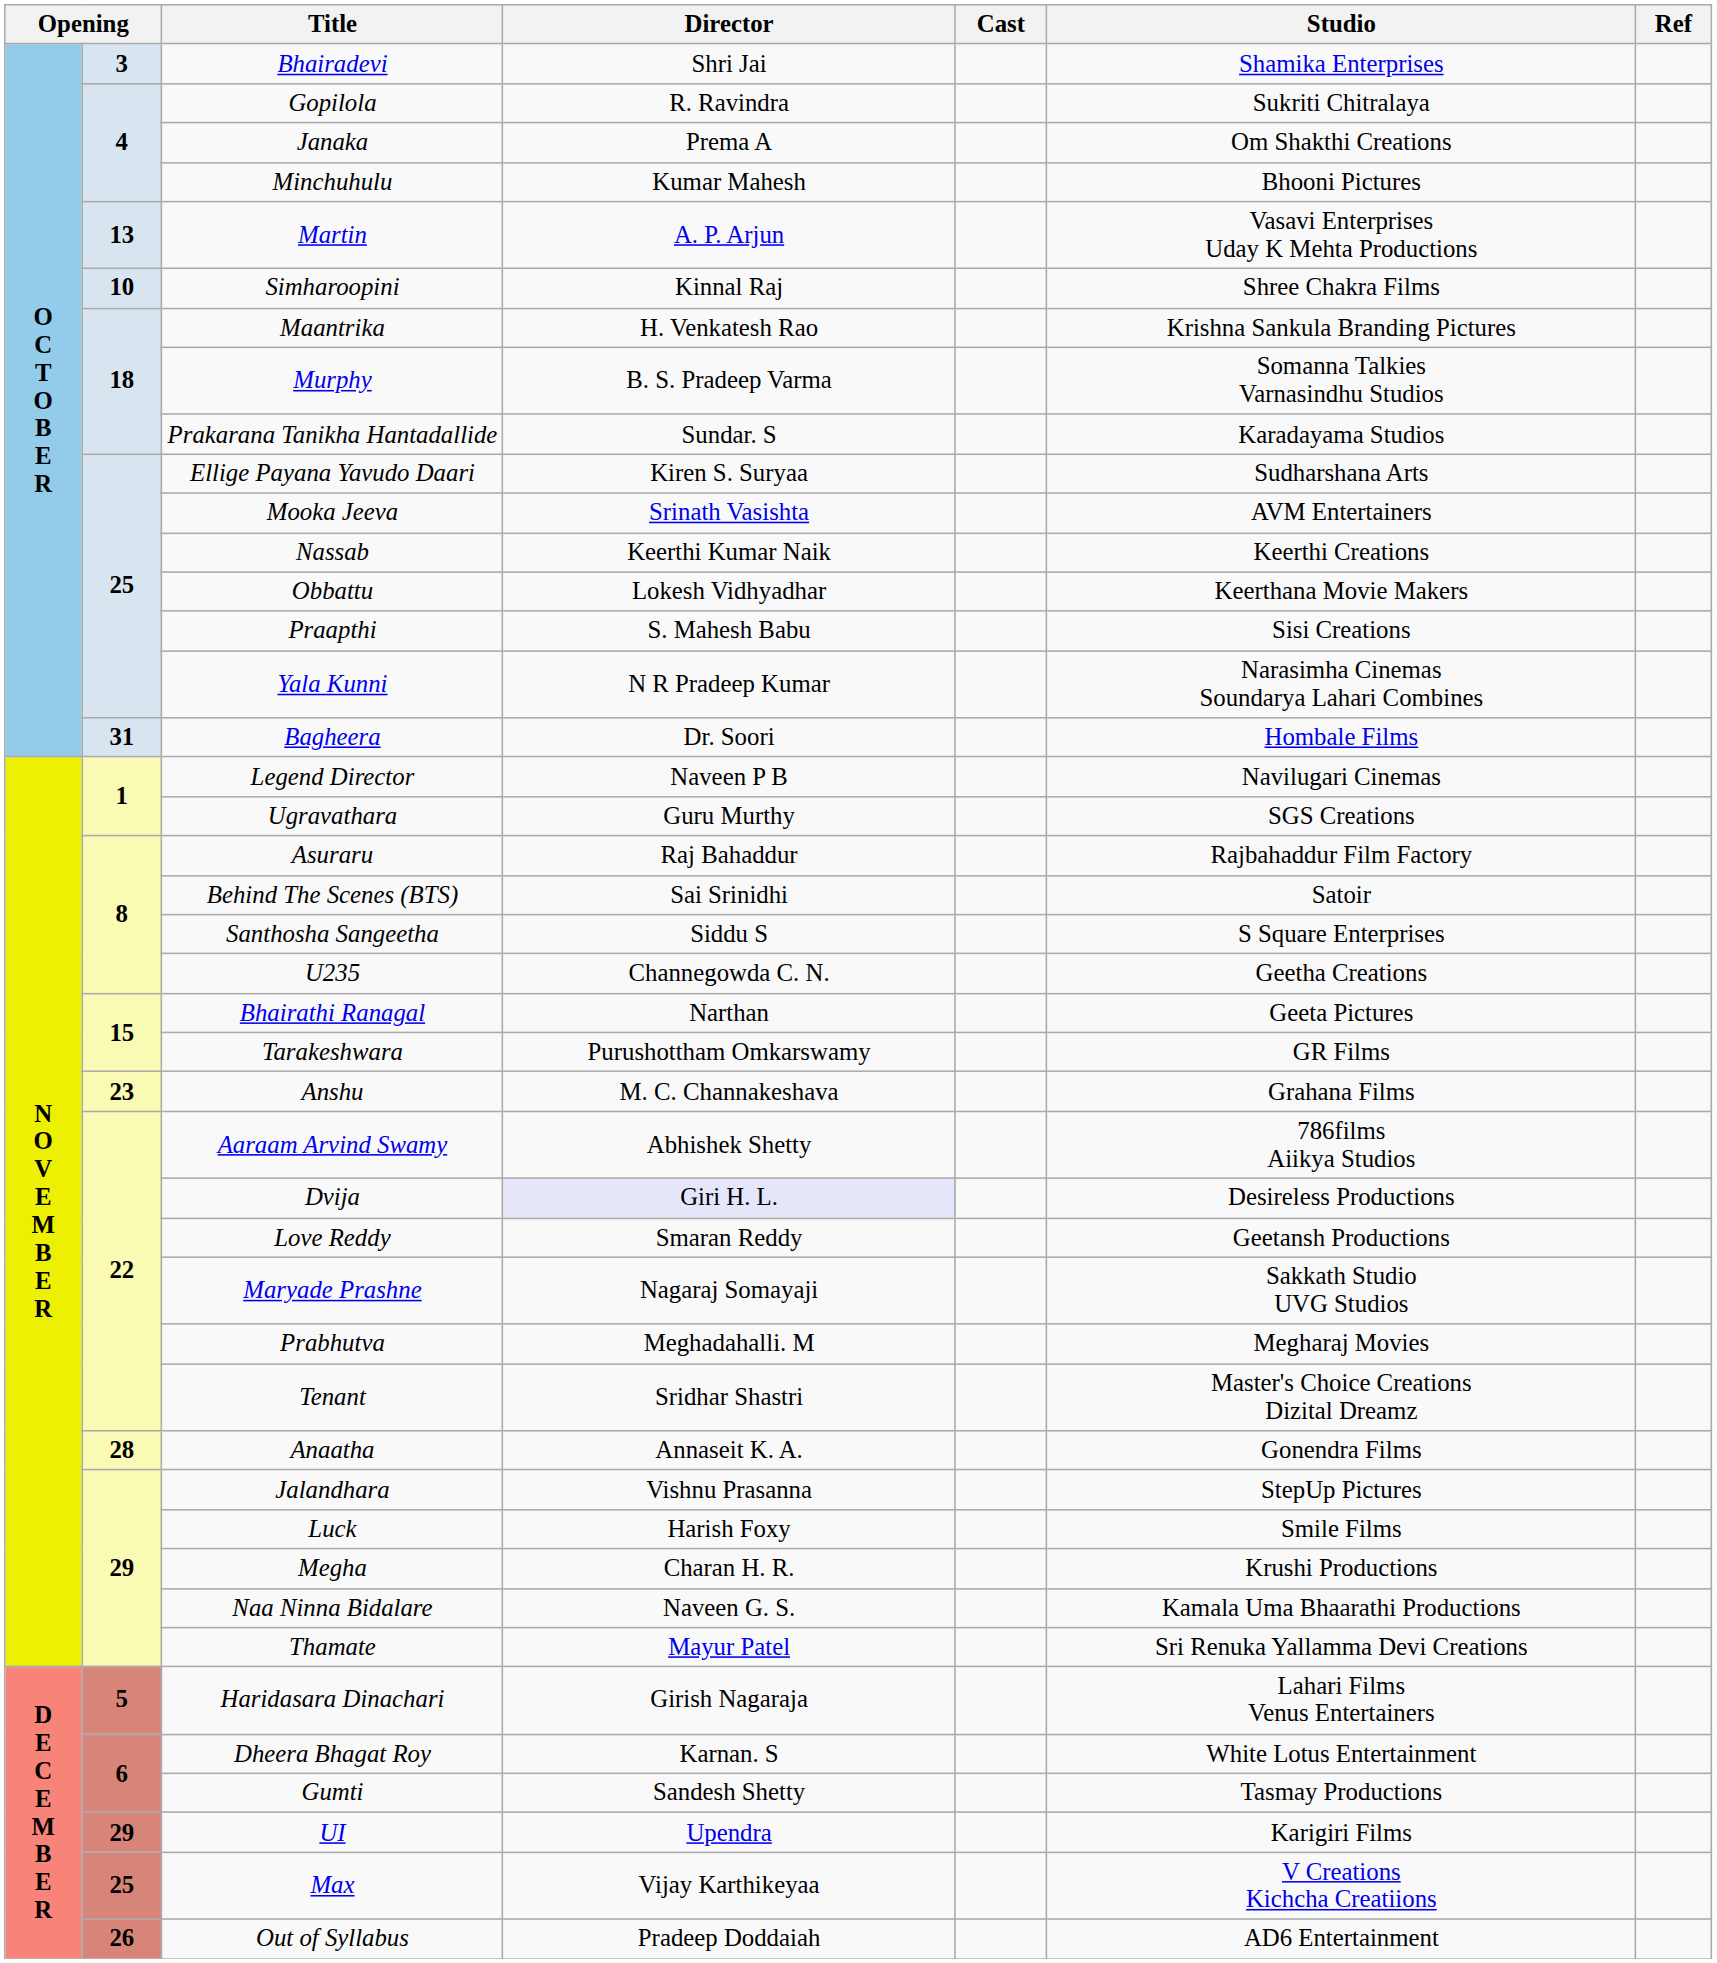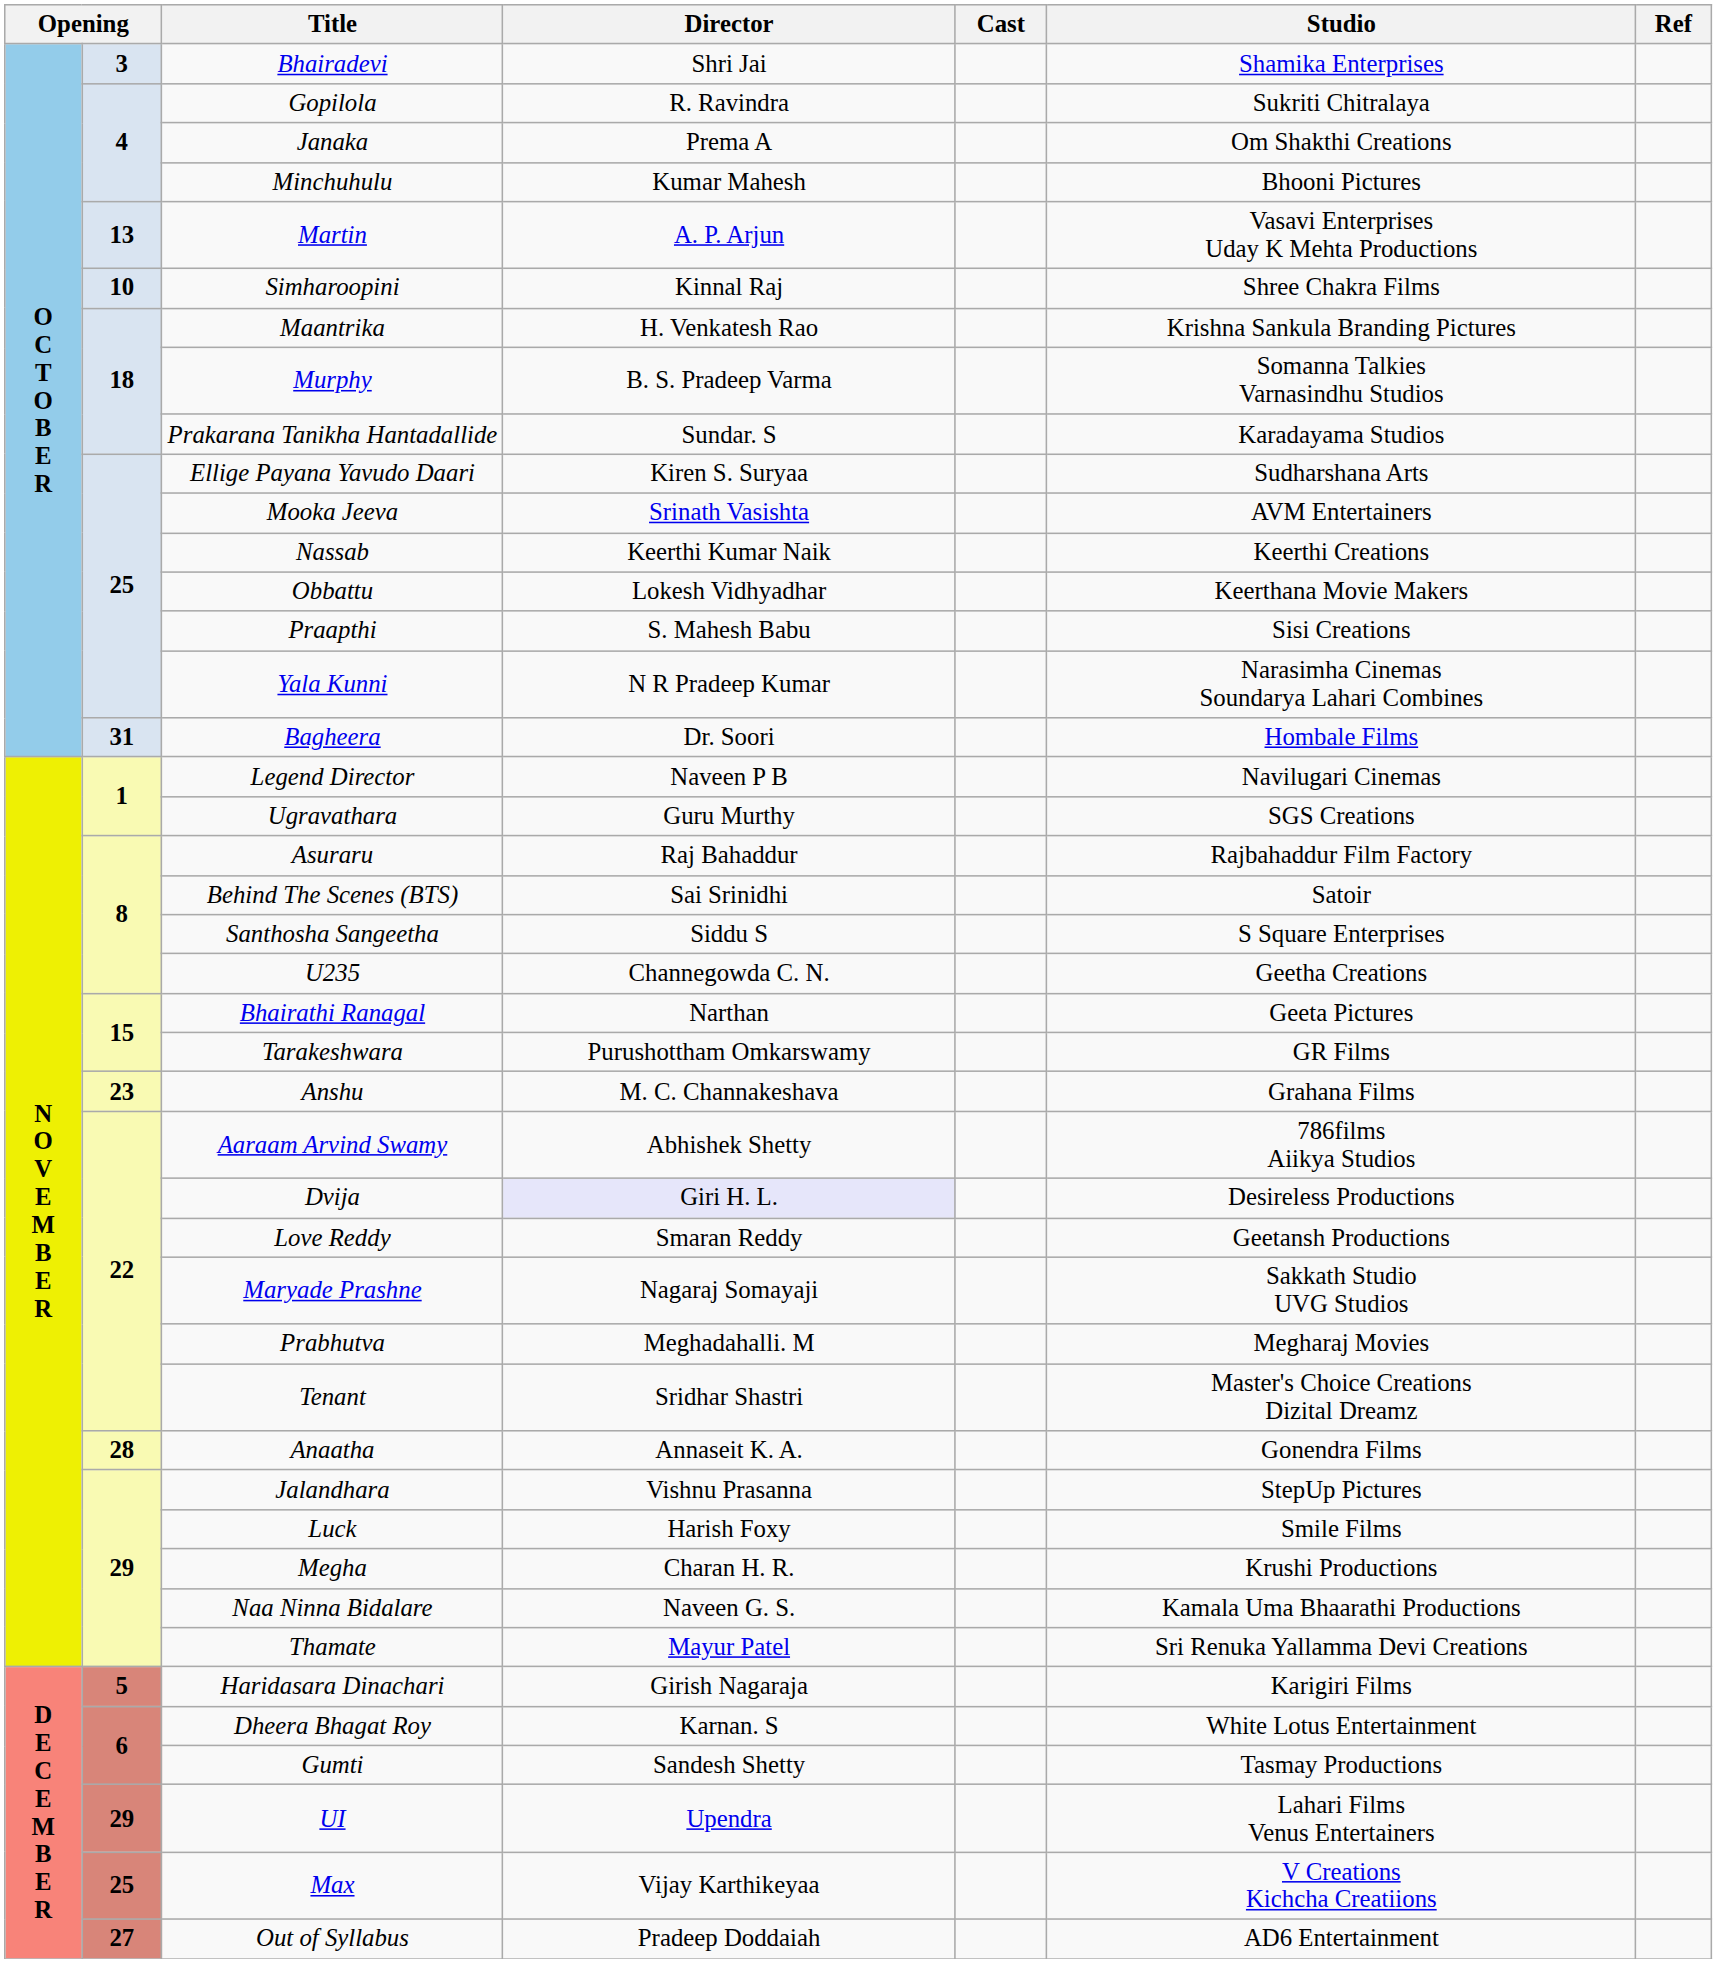(1341, 1700) Lahari Films Venus Entertainers -> (1341, 1686) Karigiri Films
(1341, 1832) Karigiri Films -> (1341, 1818) Lahari Films Venus Entertainers
(122, 1938) 26 -> (122, 1938) 27
